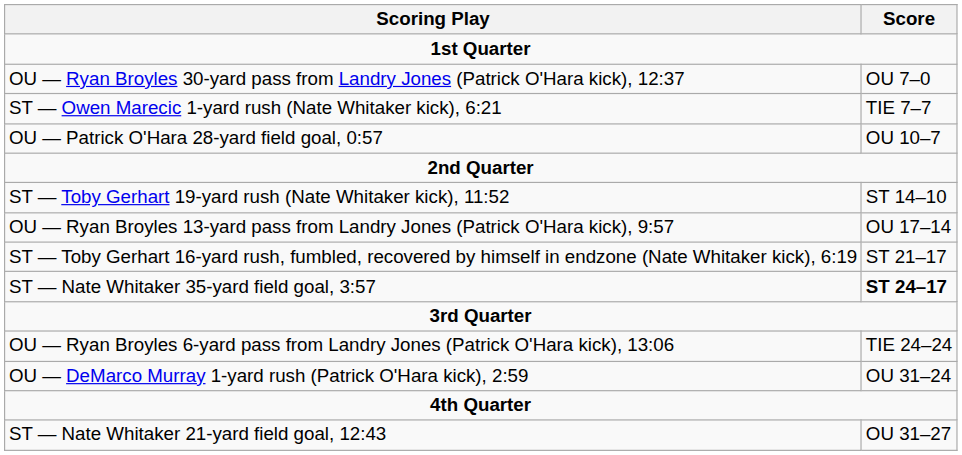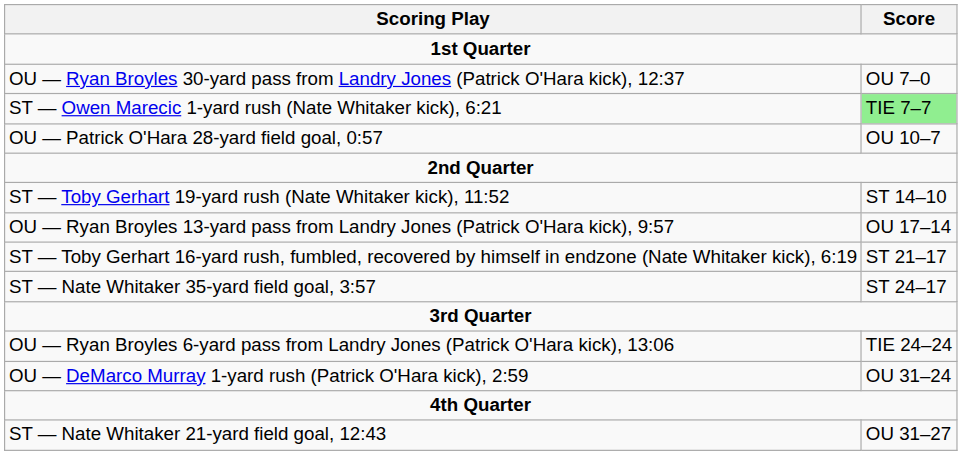(899, 108) no background -> (899, 108) lightgreen background
(906, 286) bold -> (906, 286) normal
